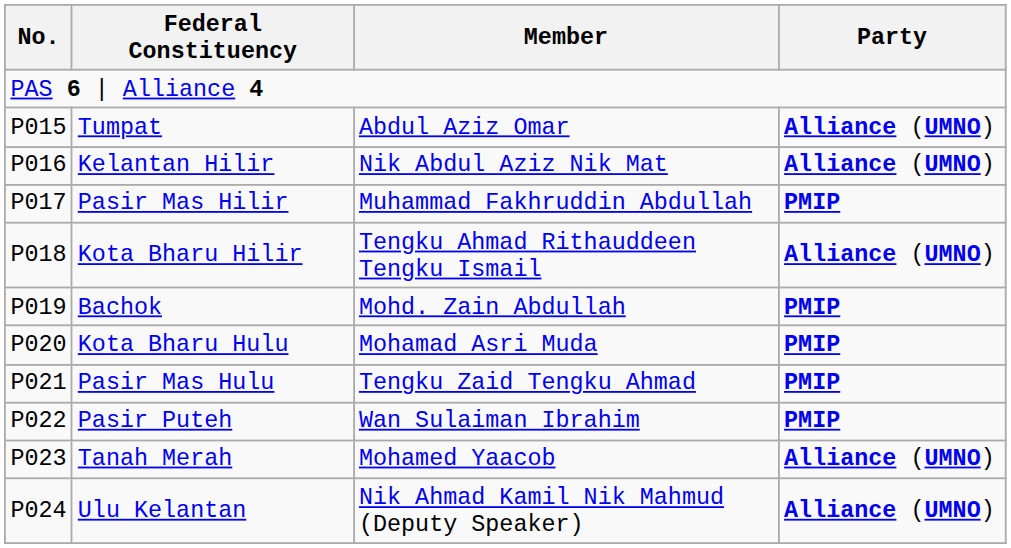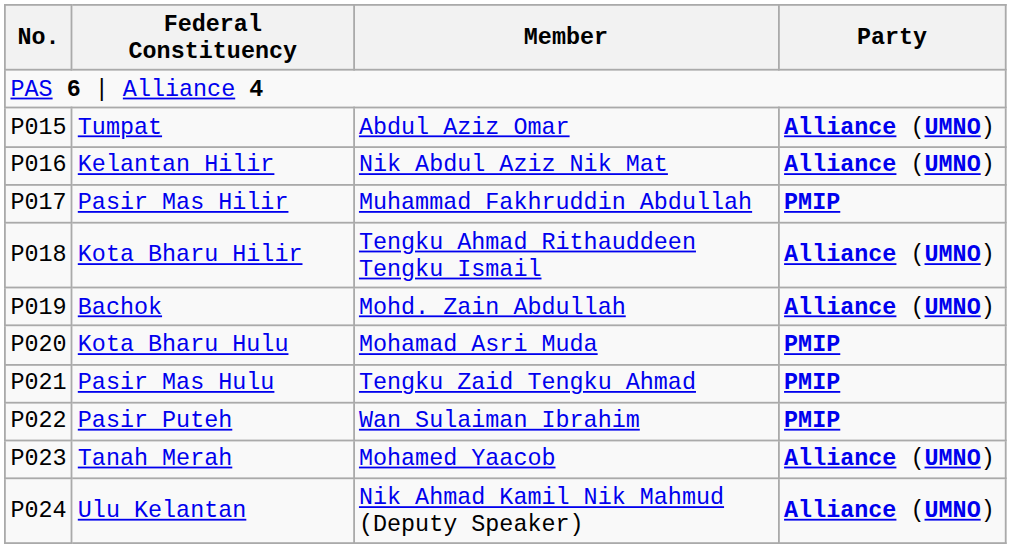(812, 307) PMIP -> (889, 307) Alliance (UMNO)
